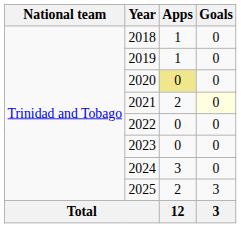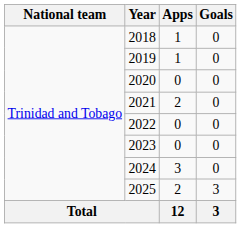(178, 80) khaki background -> (178, 80) no background
(216, 102) lightyellow background -> (216, 102) no background
